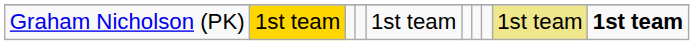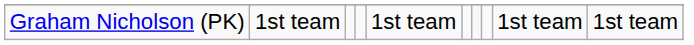(298, 22) gold background -> (298, 22) no background
(540, 22) khaki background -> (540, 22) no background
(638, 22) bold -> (635, 22) normal
